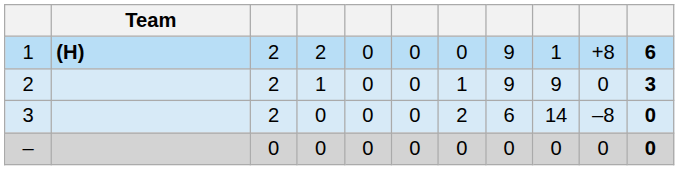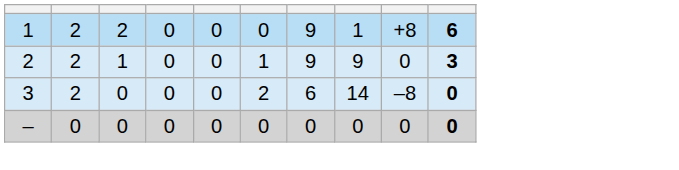- column: (151, 20)
